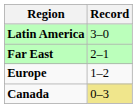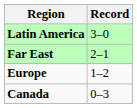(100, 93) khaki background -> (100, 93) no background
